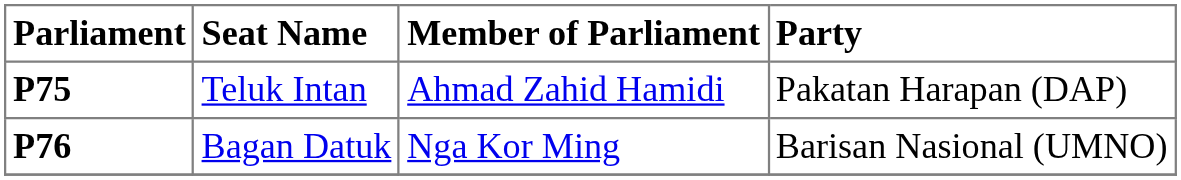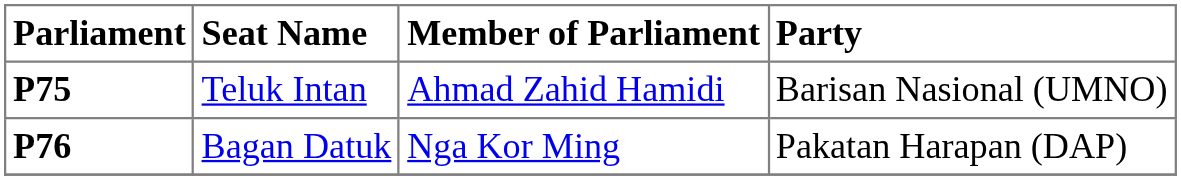(952, 89) Pakatan Harapan (DAP) -> (972, 89) Barisan Nasional (UMNO)
(972, 145) Barisan Nasional (UMNO) -> (952, 145) Pakatan Harapan (DAP)
